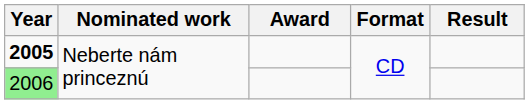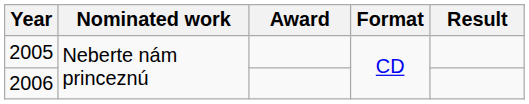(31, 51) bold -> (31, 51) normal
(31, 83) lightgreen background -> (31, 83) no background
